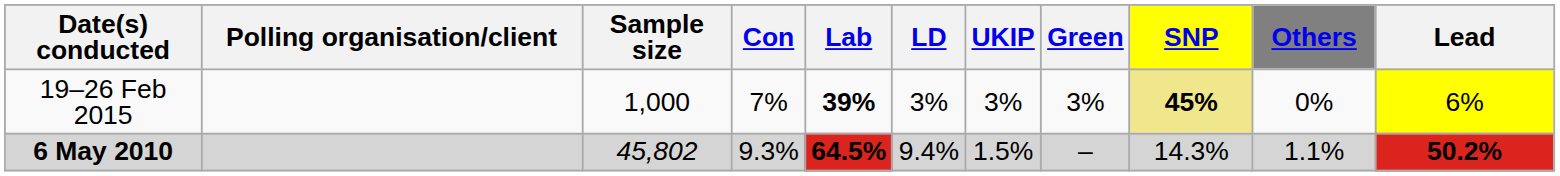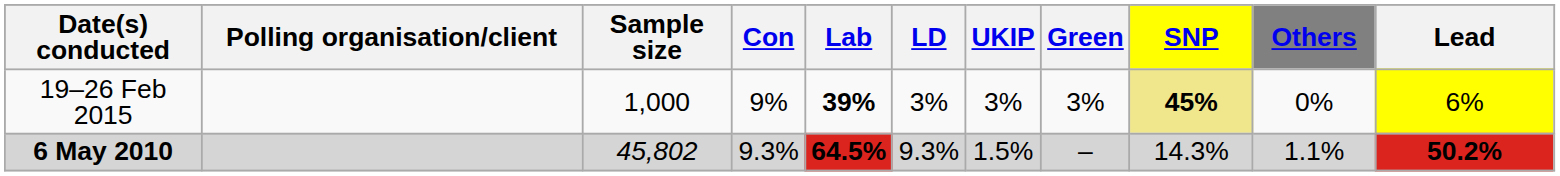(769, 101) 7% -> (769, 101) 9%
(929, 152) 9.4% -> (929, 152) 9.3%
